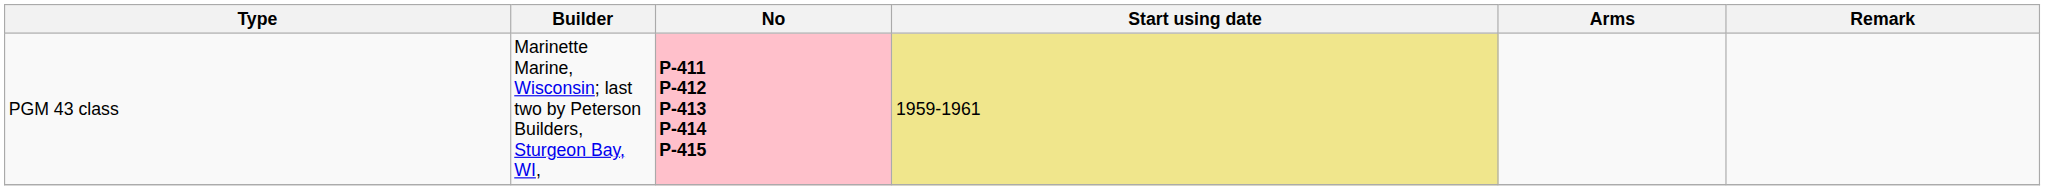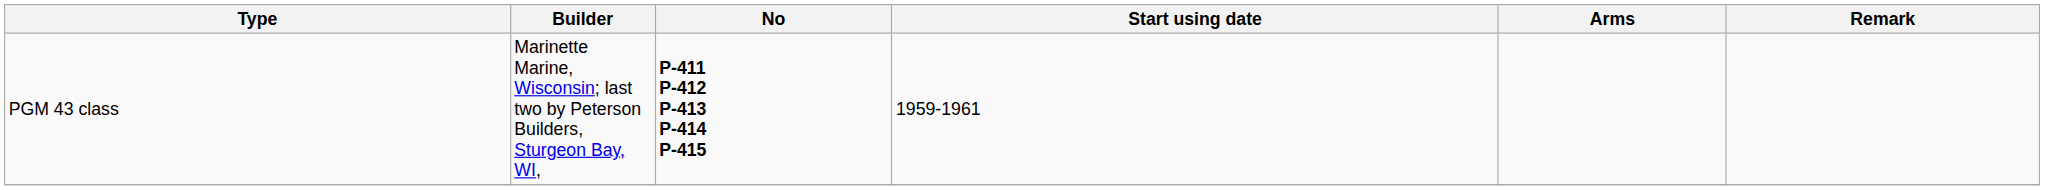(683, 108) pink background -> (683, 108) no background
(938, 108) khaki background -> (938, 108) no background
